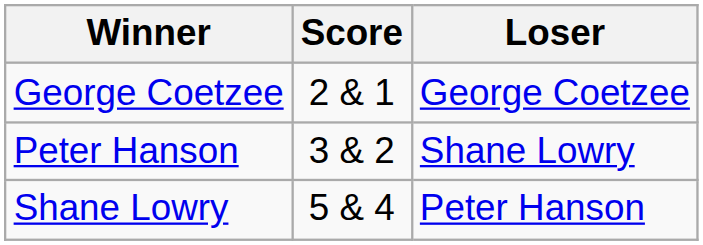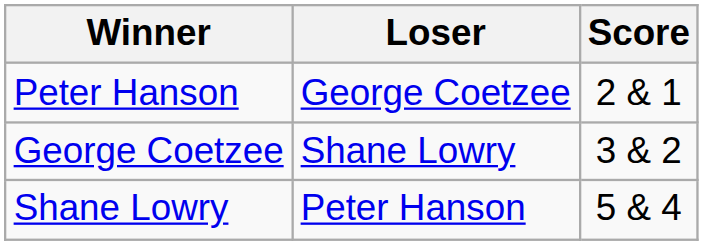columns swapped: (352, 33) <-> (555, 33)
(149, 92) George Coetzee -> (126, 92) Peter Hanson
(126, 150) Peter Hanson -> (149, 150) George Coetzee
